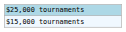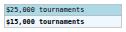(45, 21) normal -> (45, 21) bold
